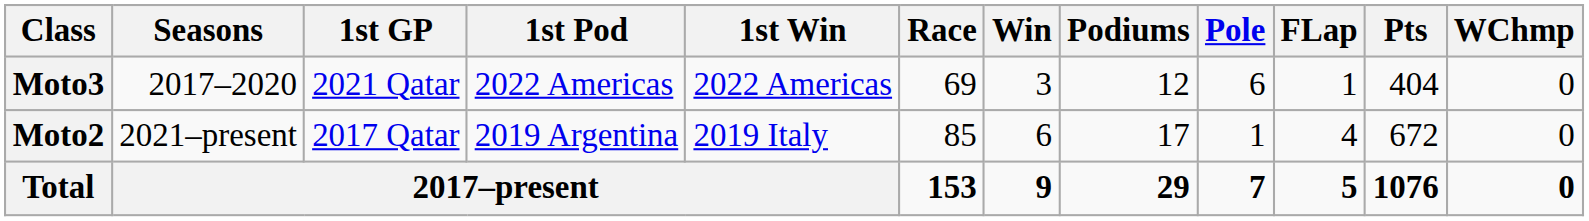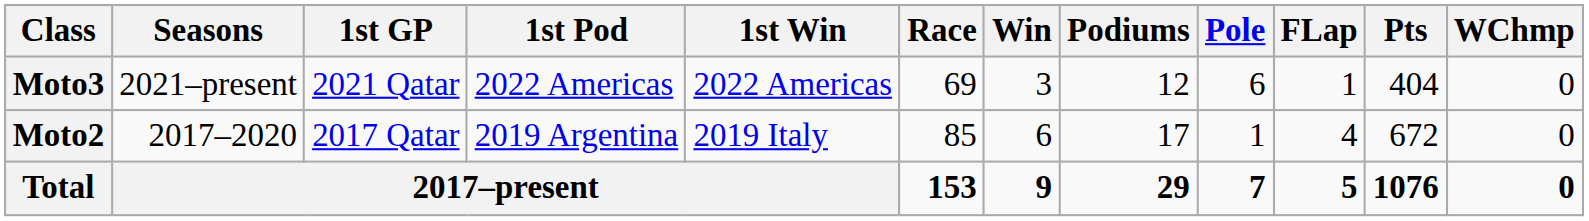(223, 82) 2017–2020 -> (208, 82) 2021–present
(208, 135) 2021–present -> (223, 135) 2017–2020
